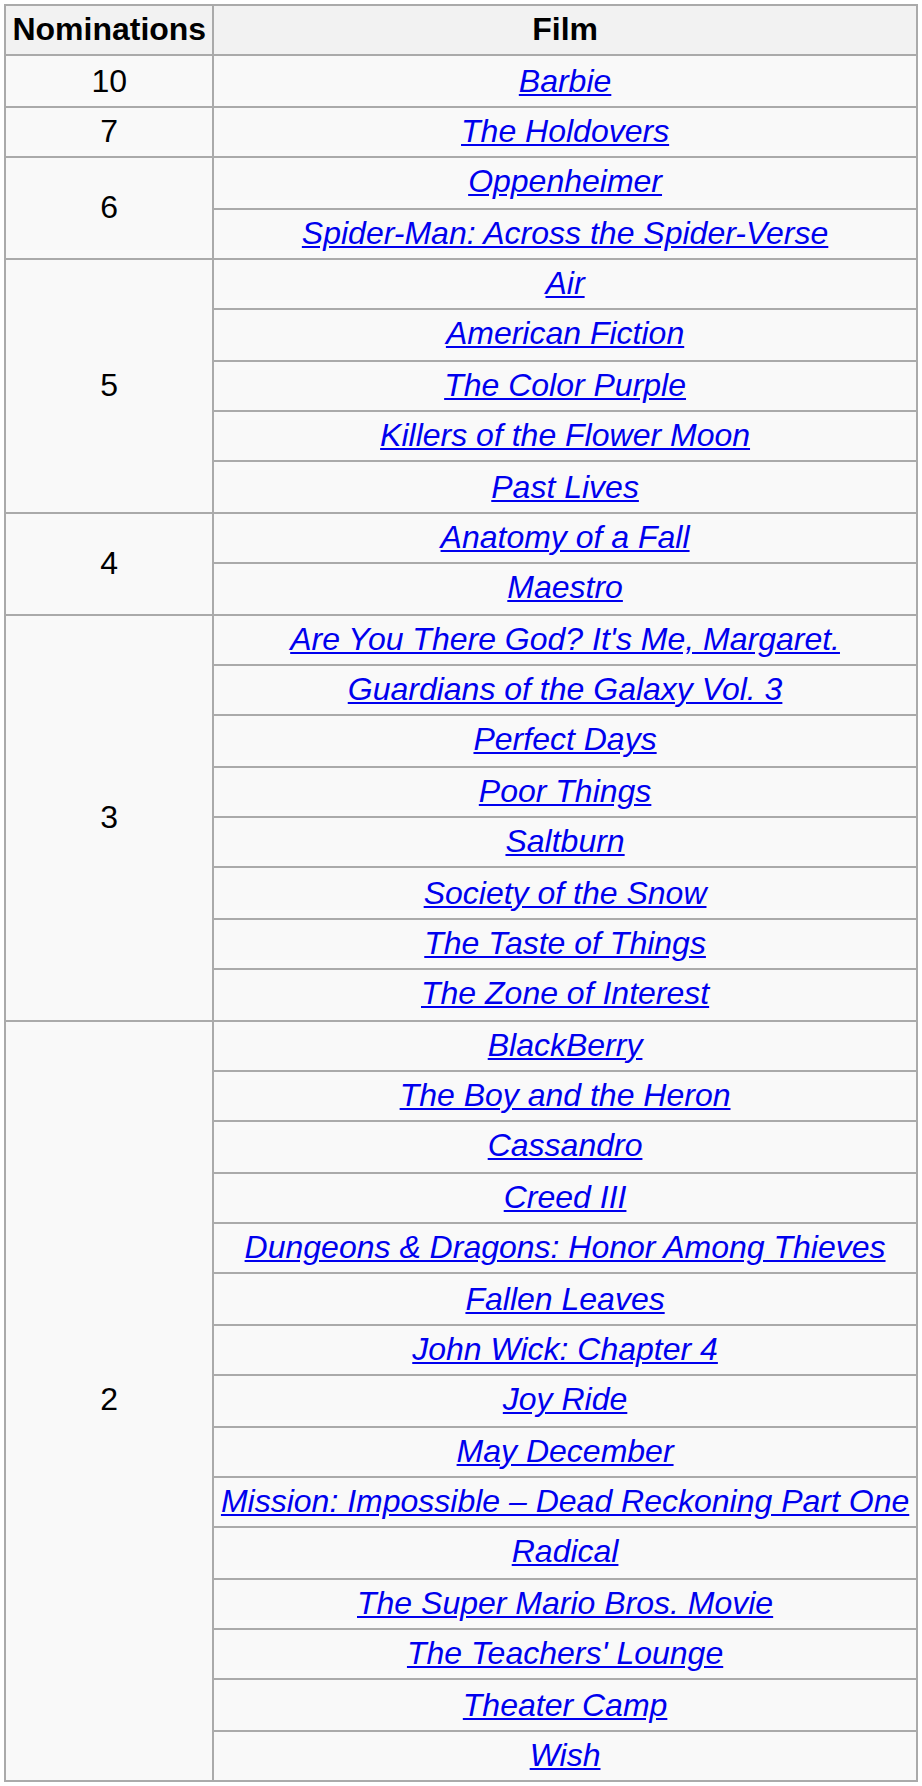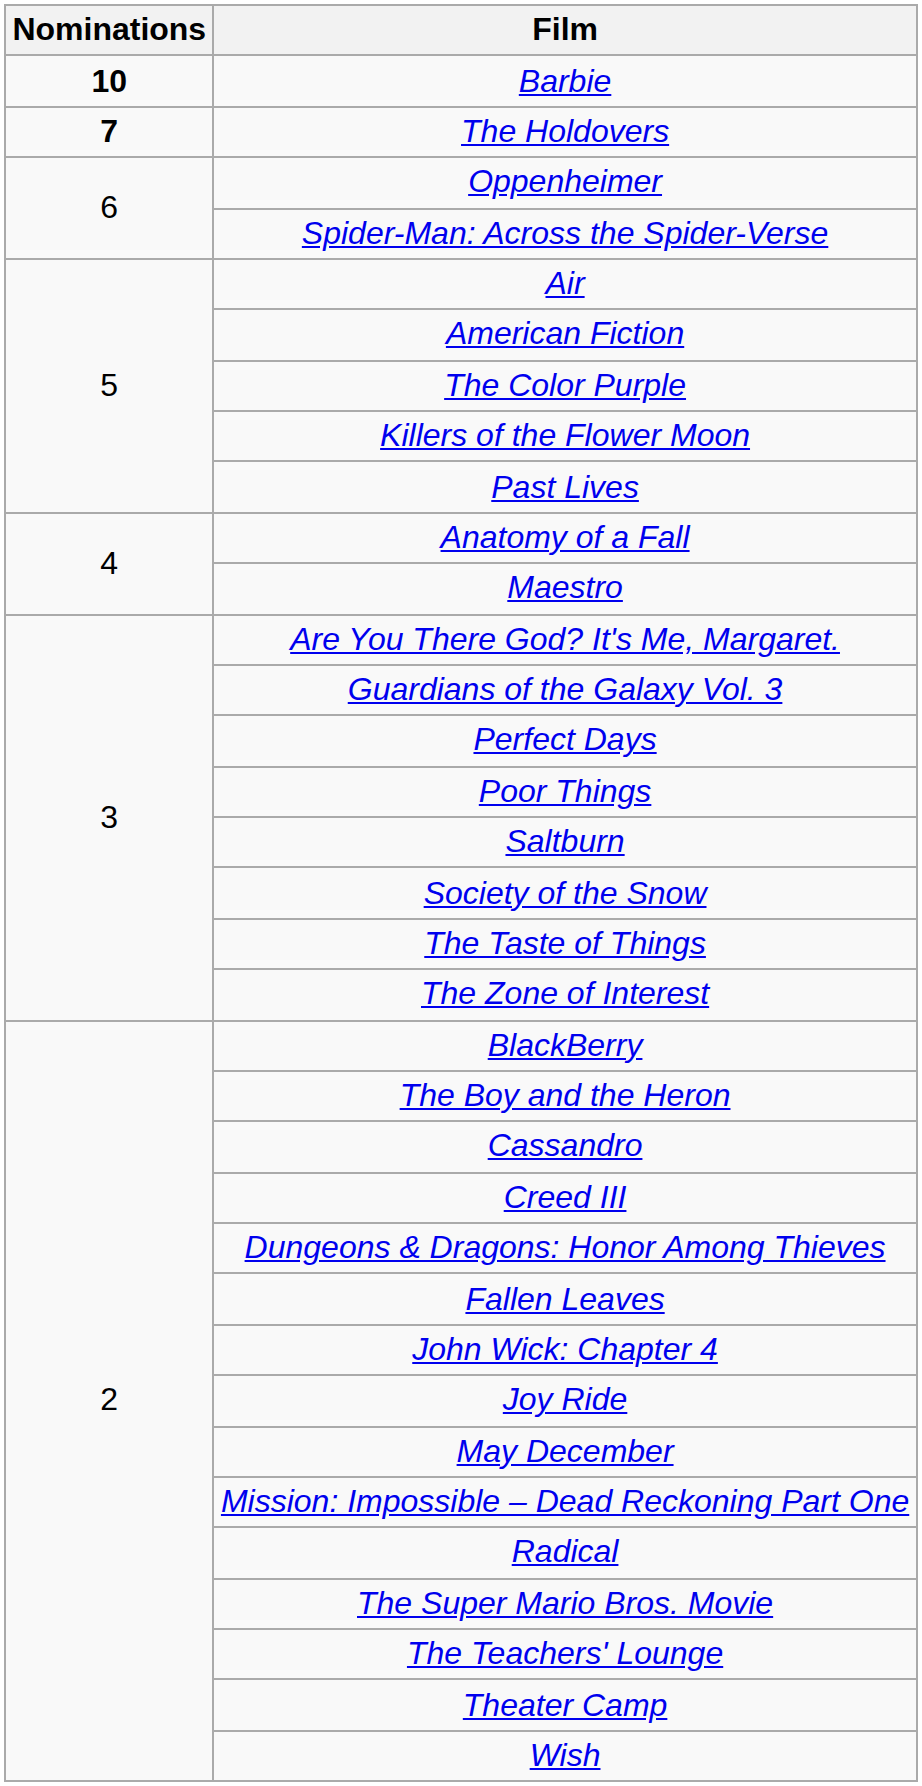(109, 80) normal -> (109, 80) bold
(109, 131) normal -> (109, 131) bold
